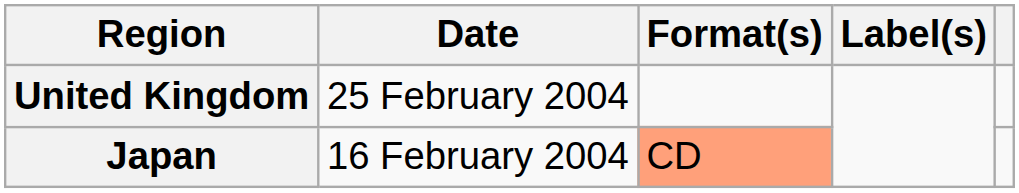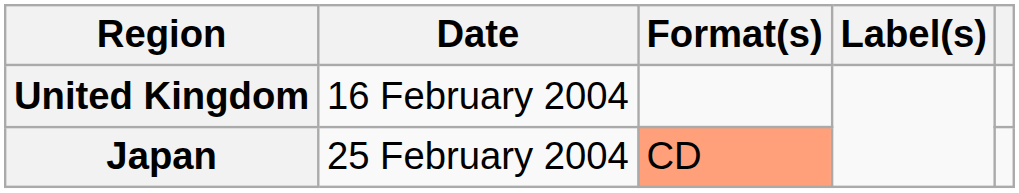(478, 95) 25 February 2004 -> (478, 95) 16 February 2004
(478, 156) 16 February 2004 -> (478, 156) 25 February 2004
